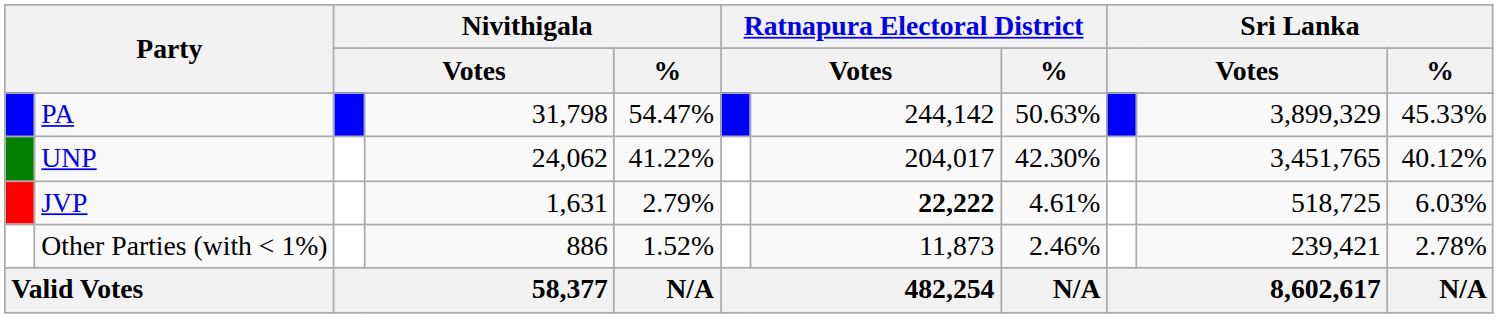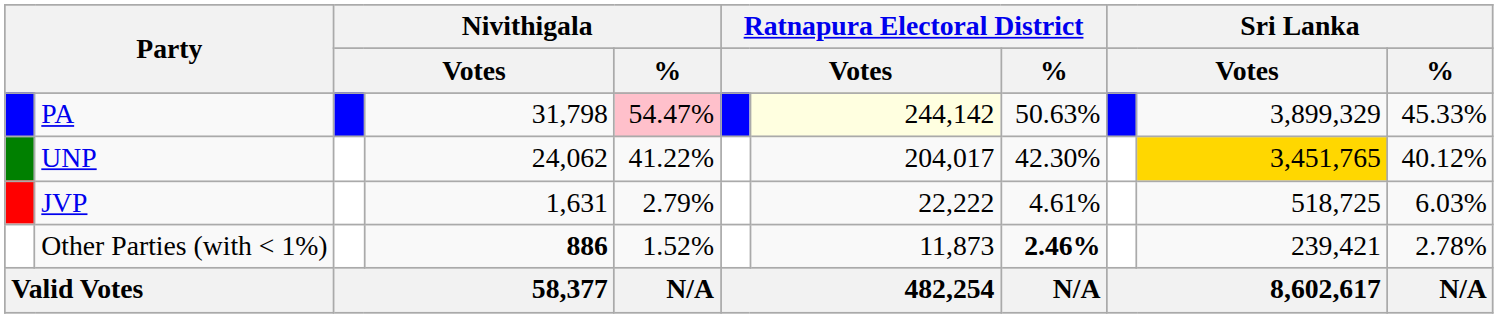(671, 114) no background -> (671, 114) pink background
(949, 114) no background -> (949, 114) lightyellow background
(1325, 158) no background -> (1325, 158) gold background
(956, 202) bold -> (956, 202) normal
(587, 245) normal -> (587, 245) bold
(1065, 245) normal -> (1062, 245) bold
